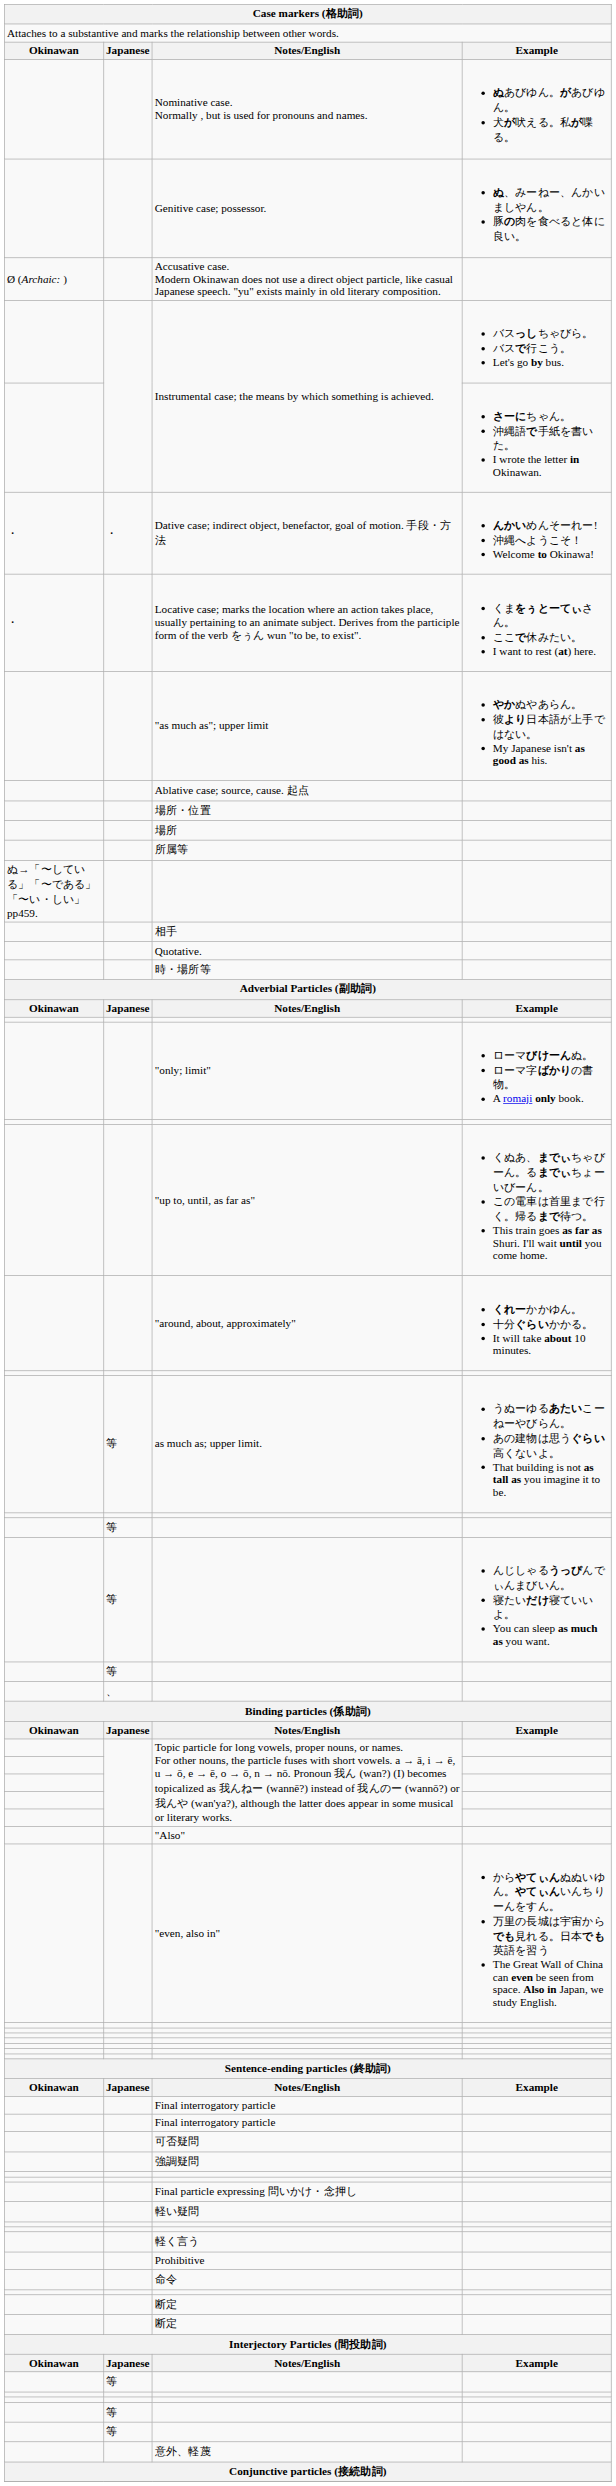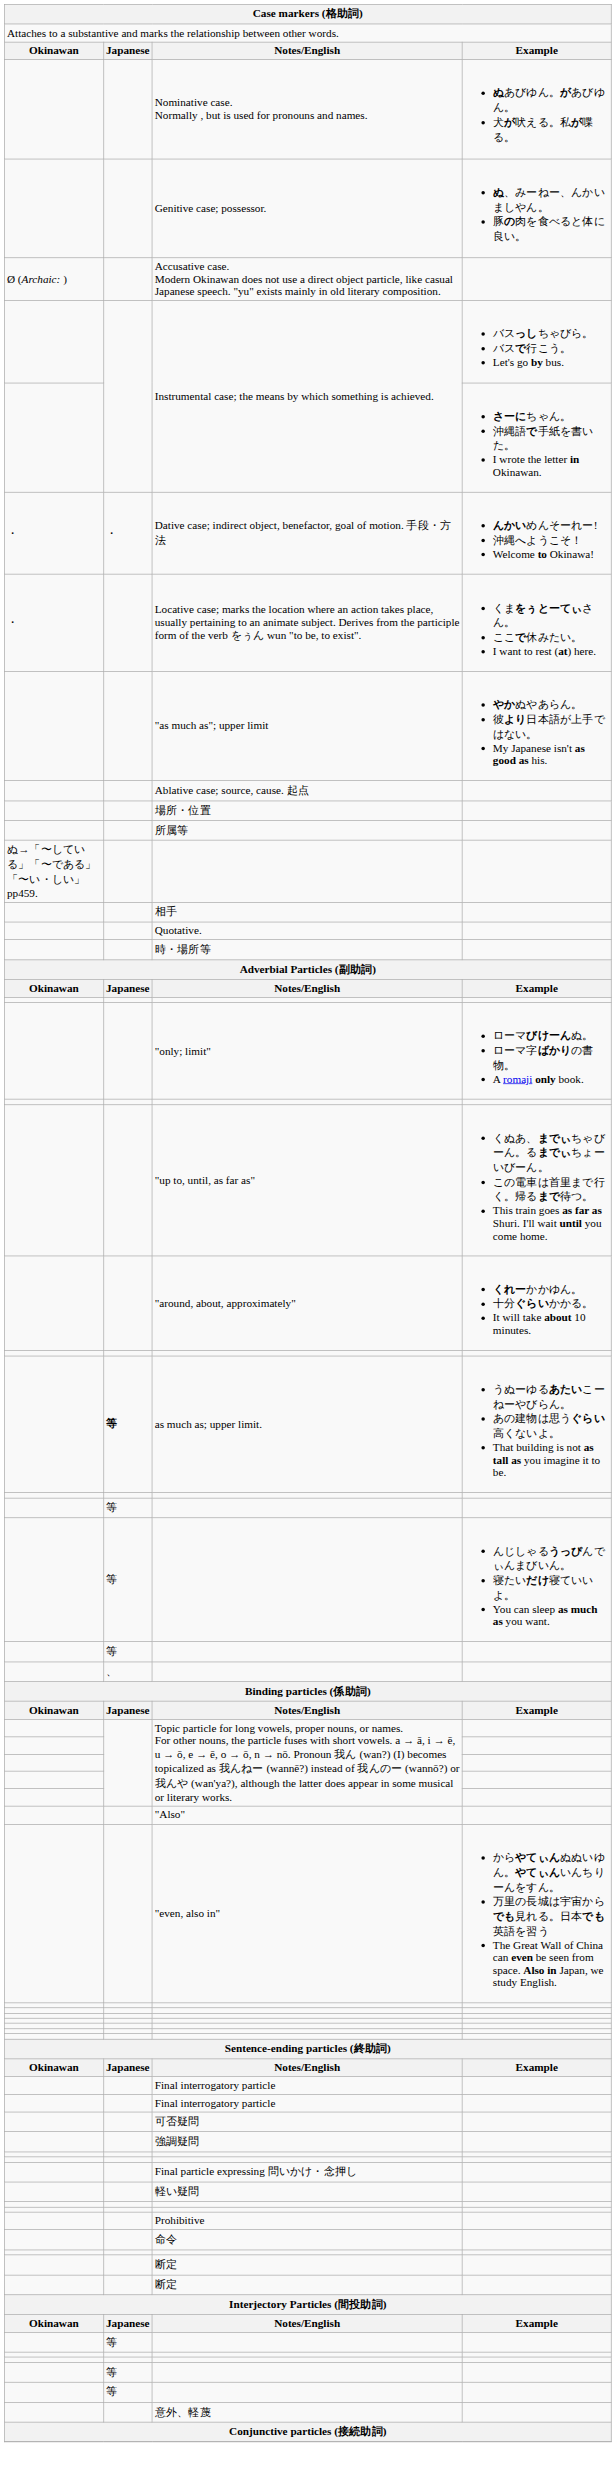- row: (166, 830)
(112, 1443) normal -> (112, 1424) bold
- row: (177, 2241)
